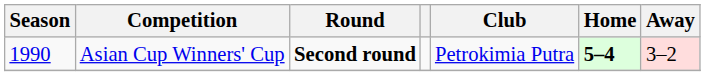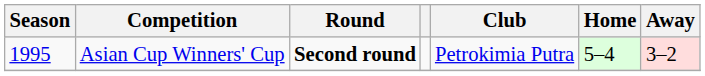(30, 53) 1990 -> (30, 53) 1995
(599, 53) bold -> (599, 53) normal
